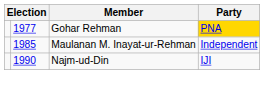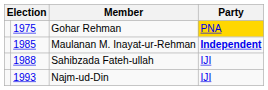(25, 28) 1977 -> (25, 28) 1975
(229, 45) normal -> (231, 45) bold
+ row: (102, 61)
(25, 61) 1990 -> (25, 77) 1993
